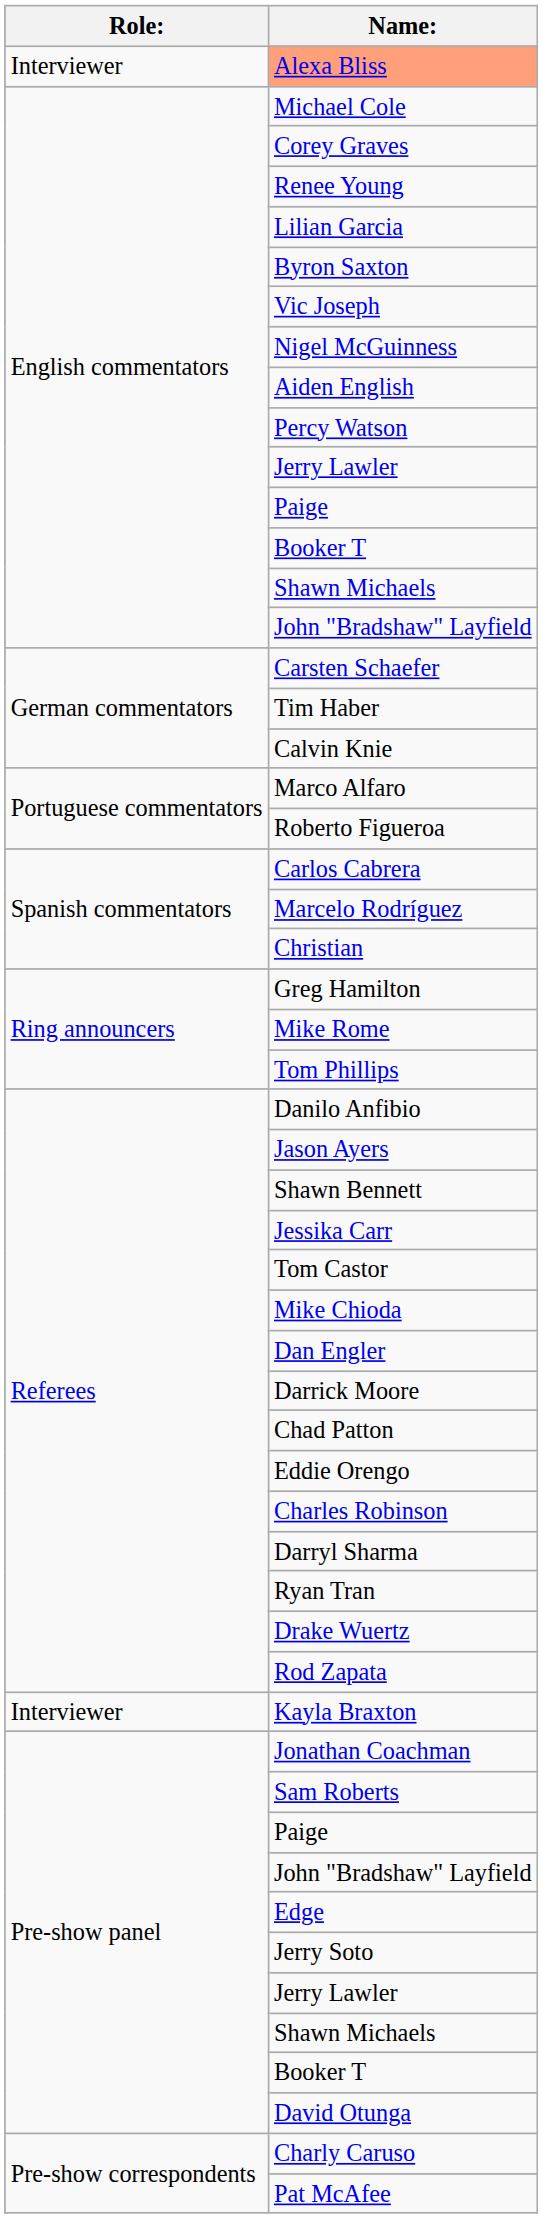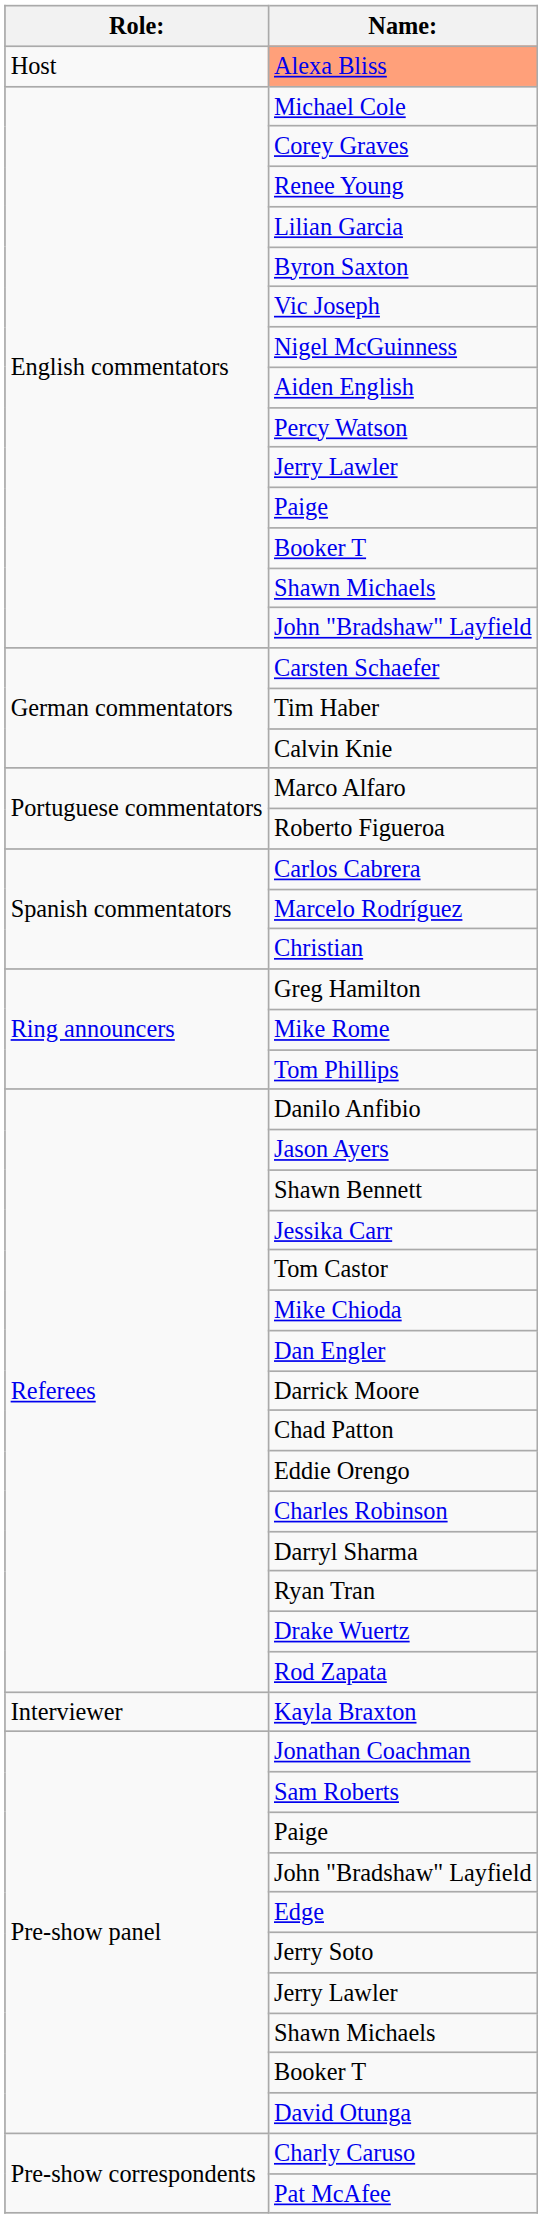(67, 65) Interviewer -> (34, 65) Host
